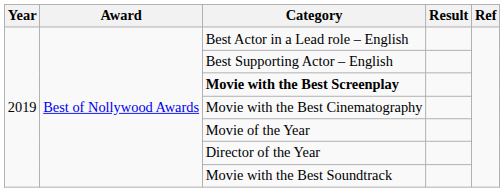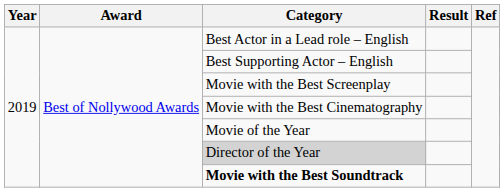(302, 84) bold -> (298, 84) normal
(263, 152) no background -> (263, 152) lightgrey background
(299, 175) normal -> (305, 175) bold
